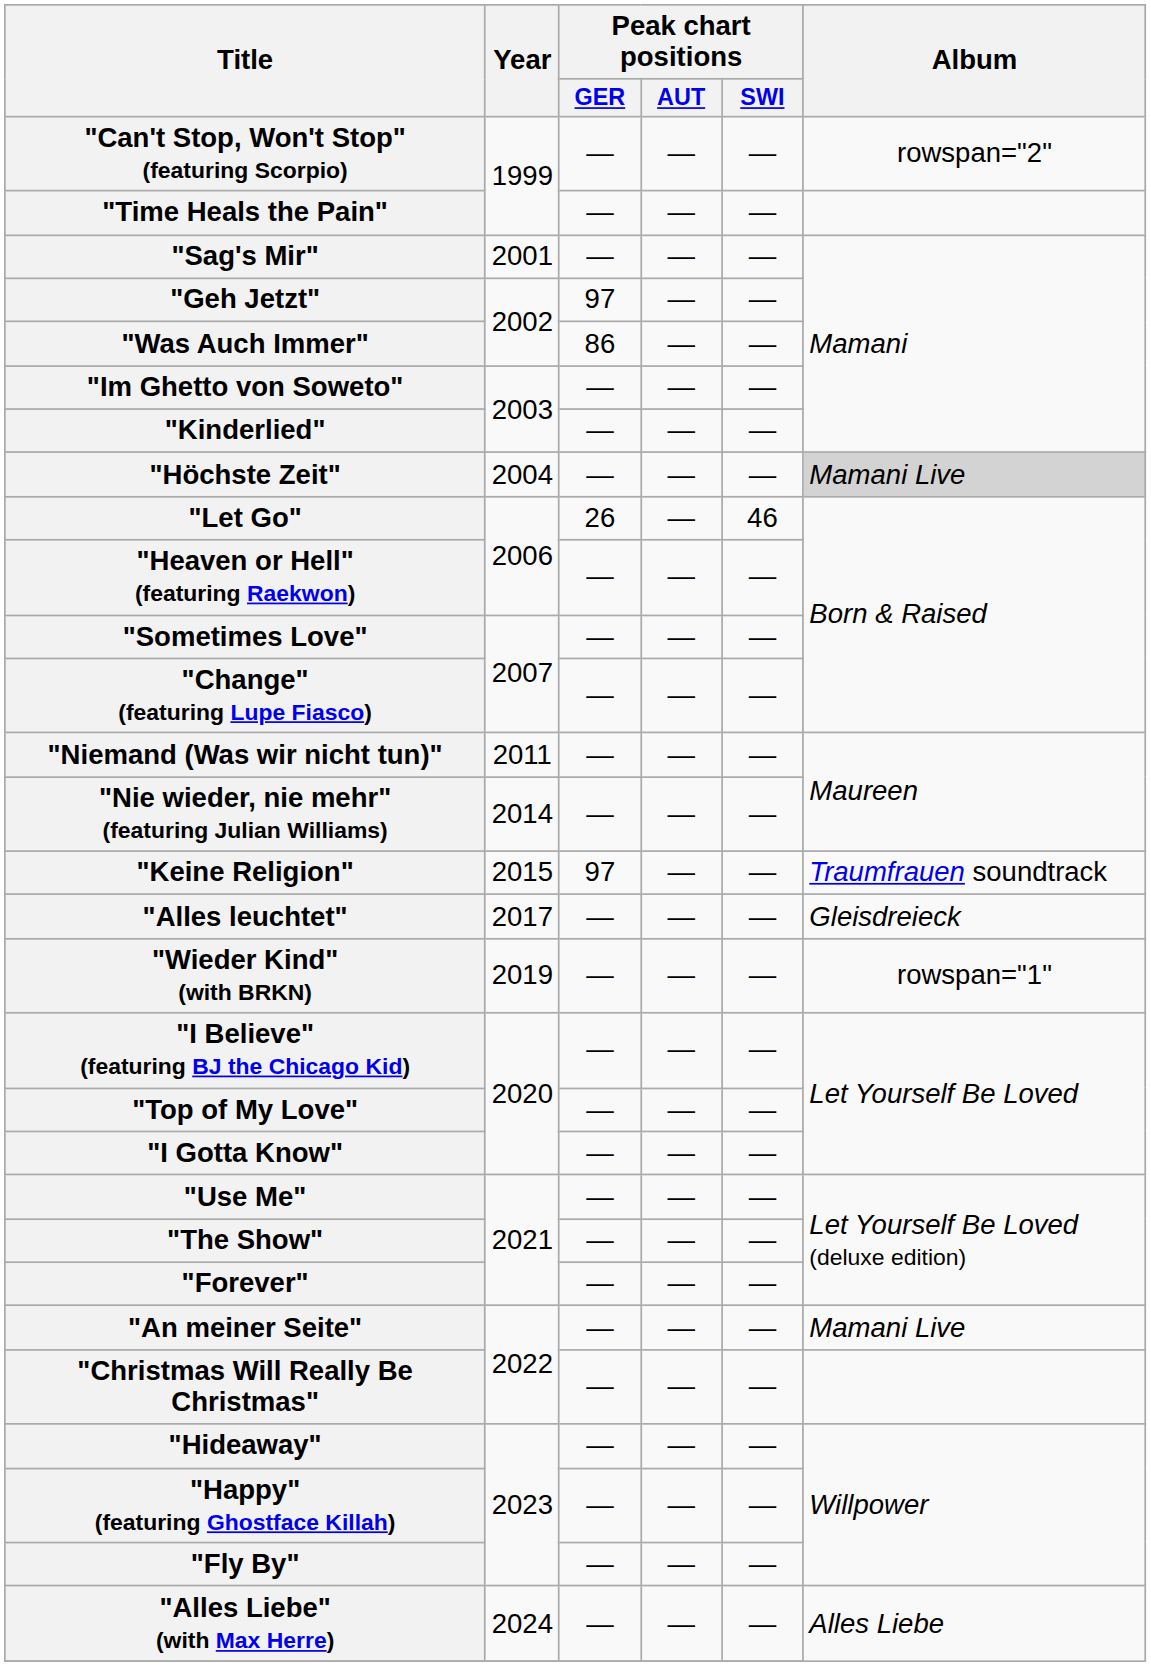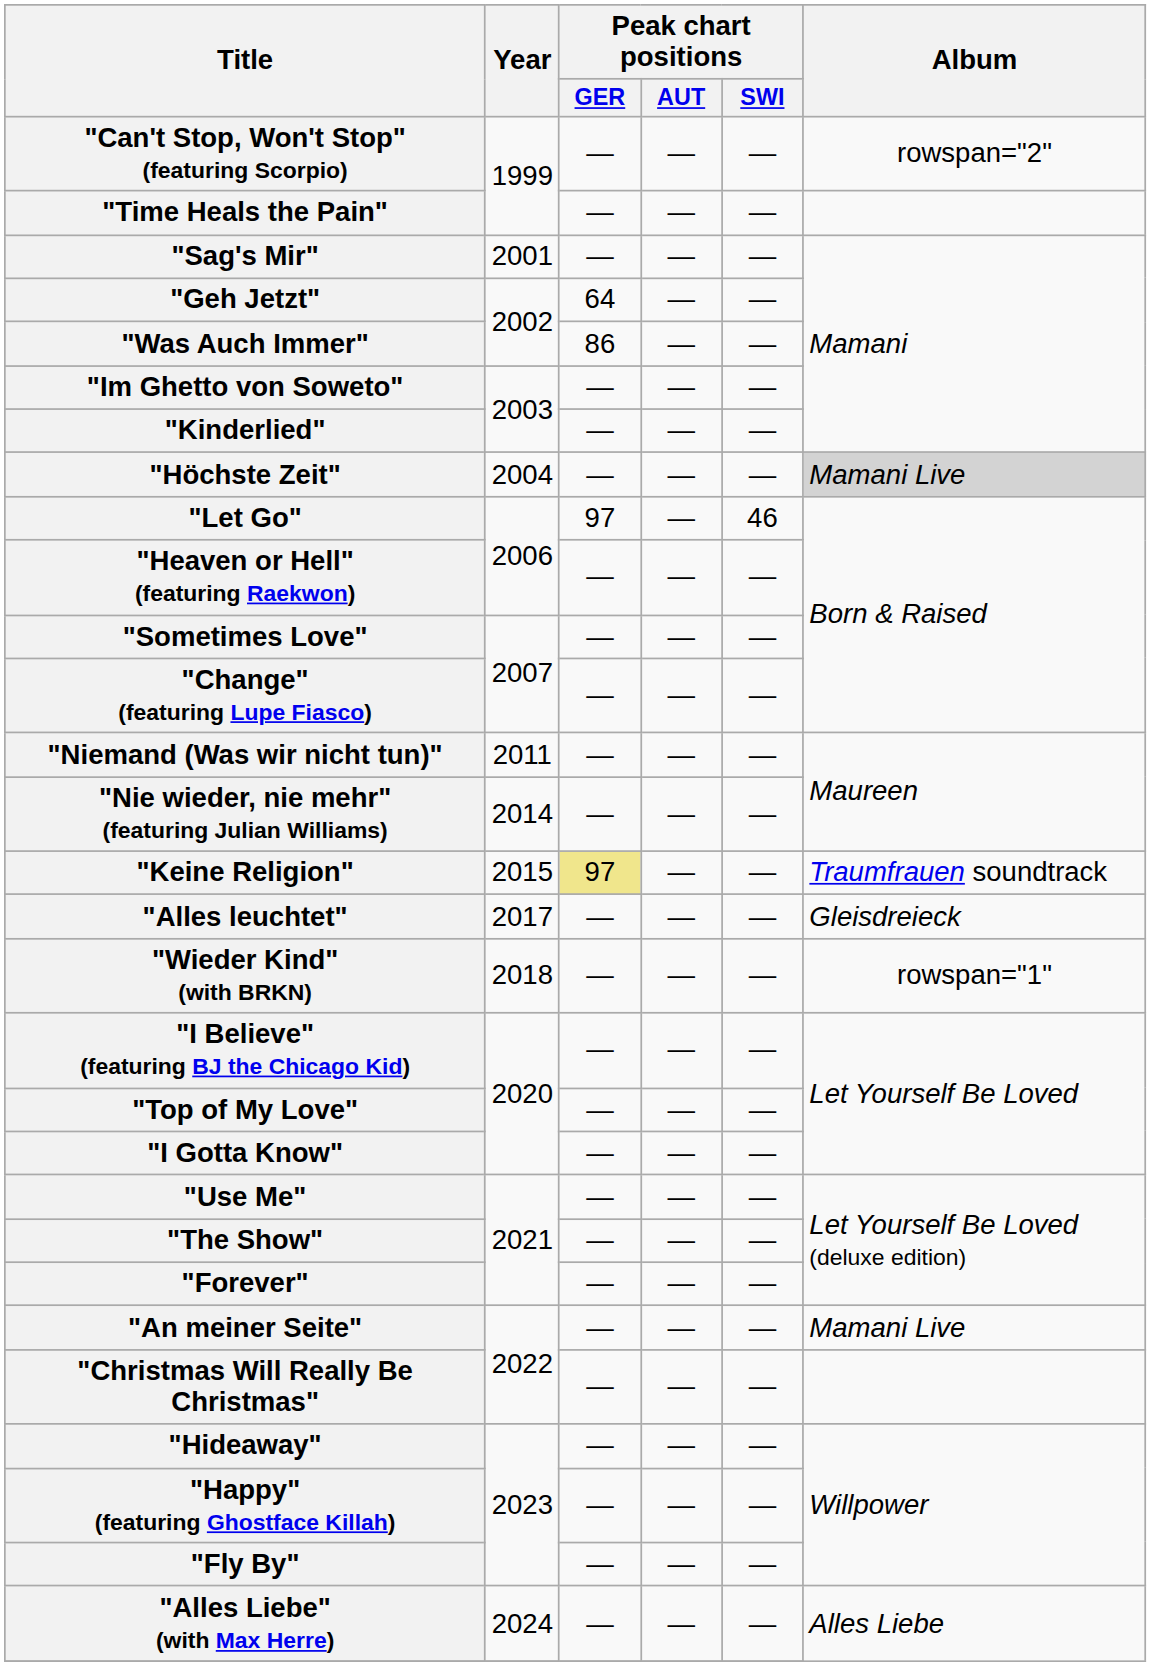(600, 299) 97 -> (600, 299) 64
(600, 517) 26 -> (600, 517) 97
(600, 872) no background -> (600, 872) khaki background
(522, 975) 2019 -> (522, 975) 2018
